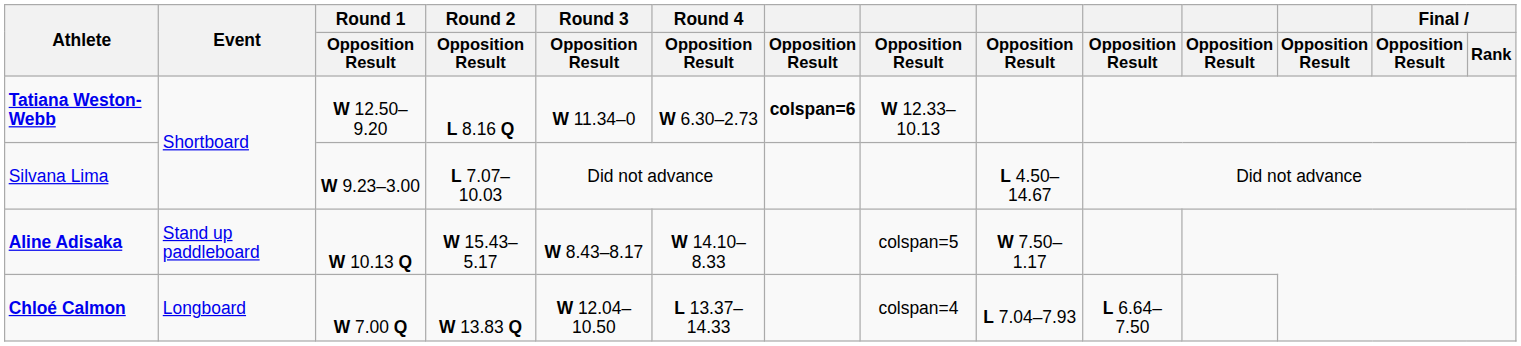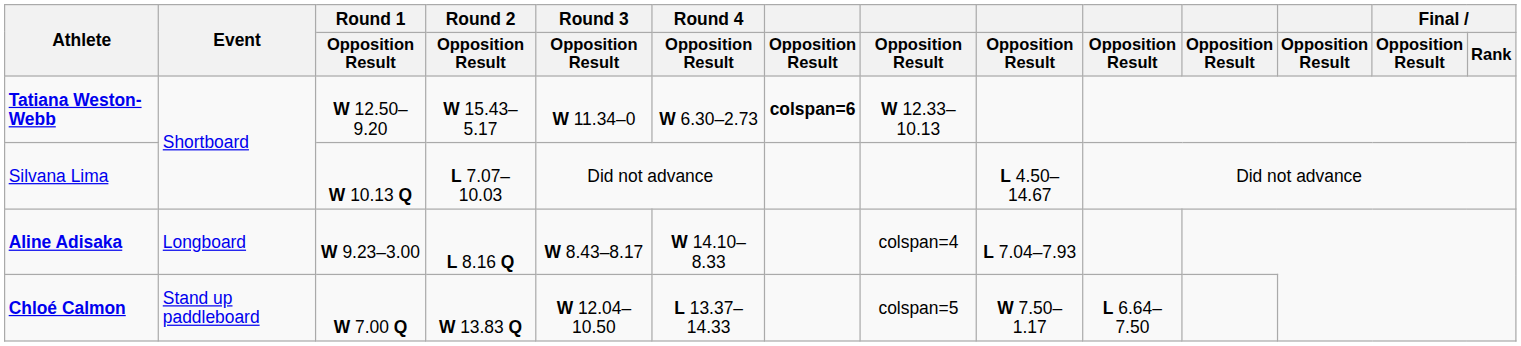(481, 129) L 8.16 Q -> (481, 119) W 15.43–5.17
(370, 186) W 9.23–3.00 -> (370, 195) W 10.13 Q
(211, 242) Stand up paddleboard -> (204, 242) Longboard
(370, 262) W 10.13 Q -> (370, 252) W 9.23–3.00
(481, 252) W 15.43–5.17 -> (481, 262) L 8.16 Q
(918, 242) colspan=5 -> (918, 242) colspan=4
(1030, 252) W 7.50–1.17 -> (1030, 252) L 7.04–7.93
(204, 309) Longboard -> (211, 309) Stand up paddleboard
(918, 309) colspan=4 -> (918, 309) colspan=5
(1030, 318) L 7.04–7.93 -> (1030, 318) W 7.50–1.17
